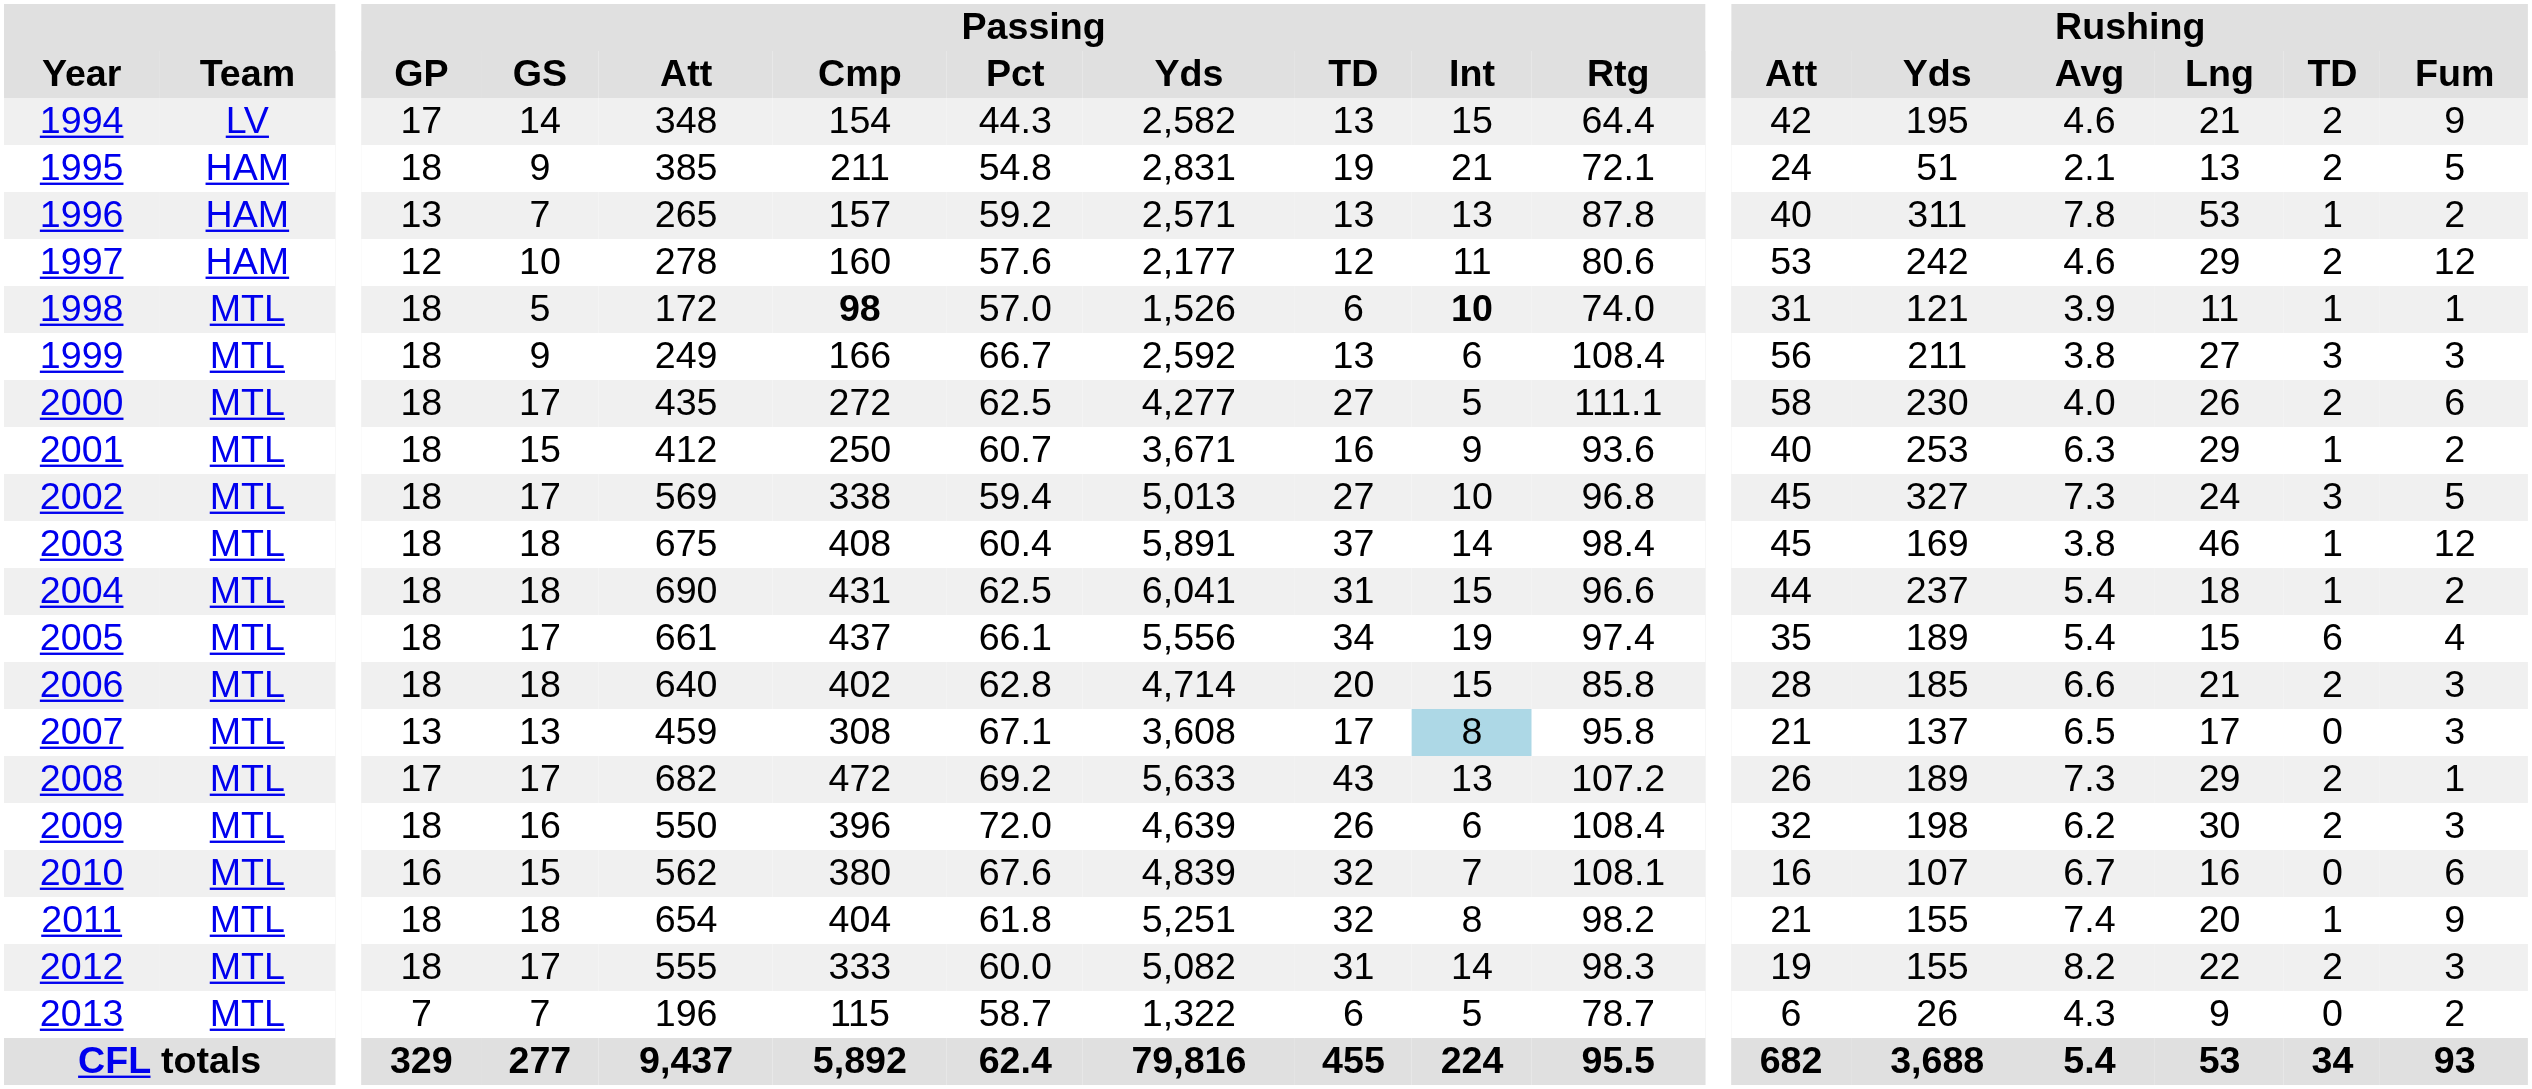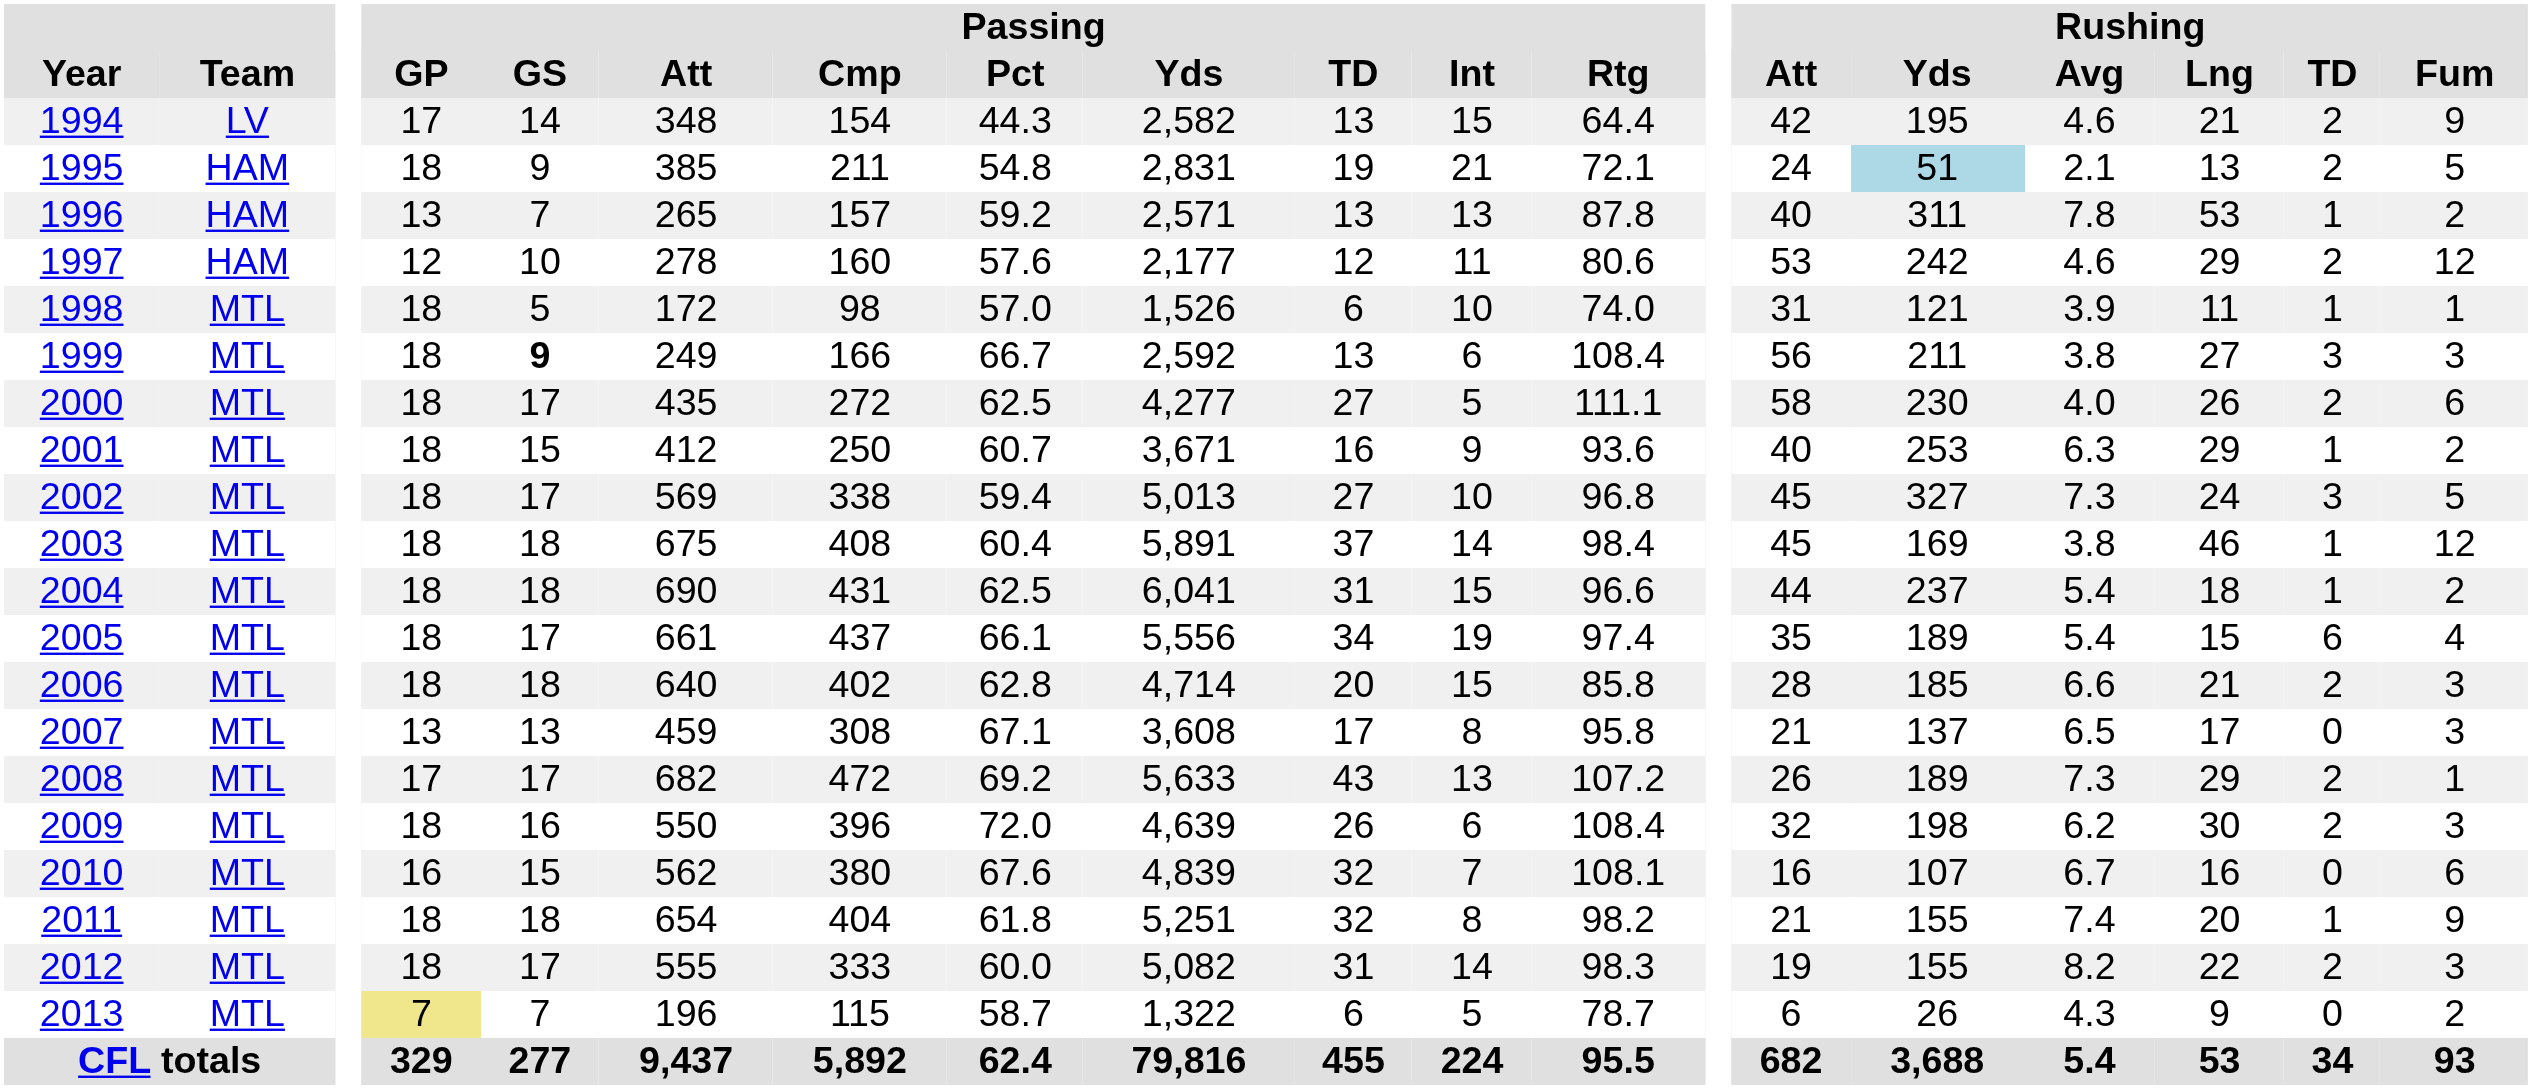(1937, 167) no background -> (1937, 167) lightblue background
(860, 308) bold -> (860, 308) normal
(1472, 308) bold -> (1472, 308) normal
(540, 355) normal -> (540, 355) bold
(1472, 731) lightblue background -> (1472, 731) no background
(421, 1013) no background -> (421, 1013) khaki background
